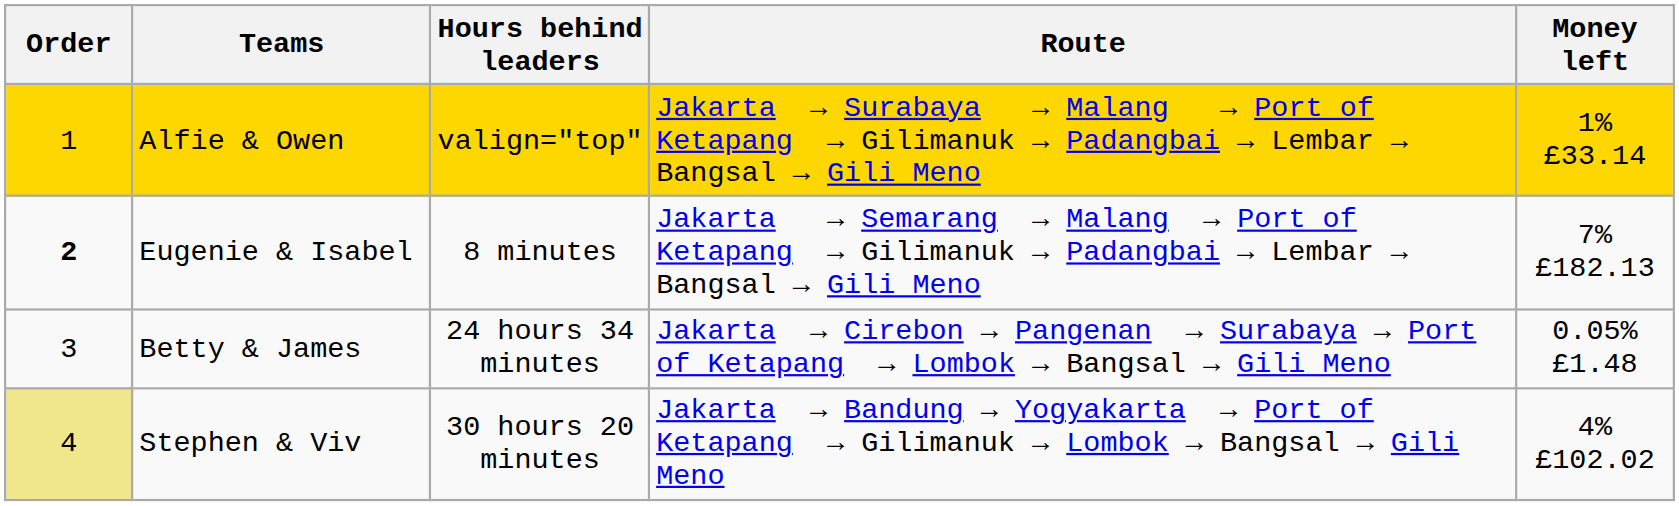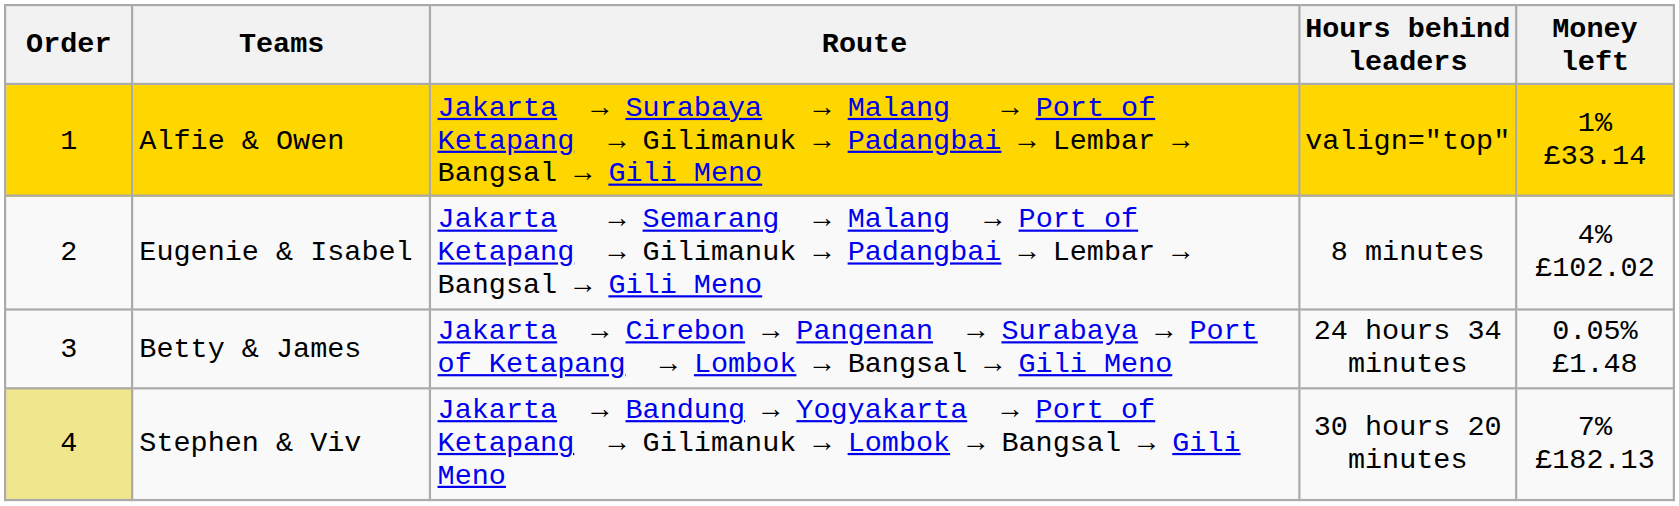columns swapped: (1083, 45) <-> (540, 45)
(69, 252) bold -> (69, 252) normal
(1595, 252) 7% £182.13 -> (1595, 252) 4% £102.02
(1595, 444) 4% £102.02 -> (1595, 444) 7% £182.13
